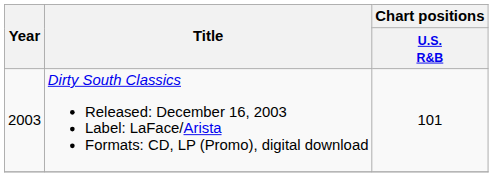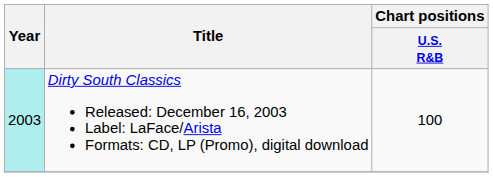(24, 120) no background -> (24, 120) paleturquoise background
(430, 120) 101 -> (430, 120) 100
